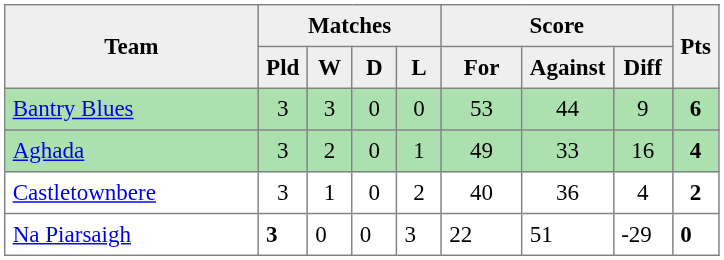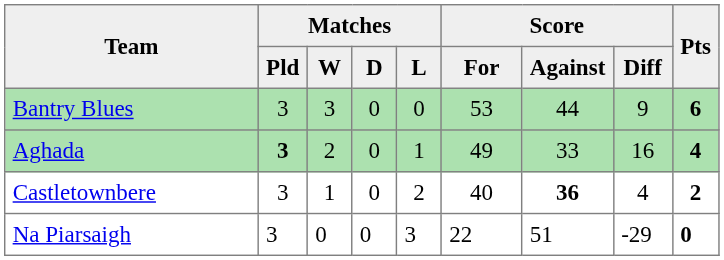(283, 150) normal -> (283, 150) bold
(568, 192) normal -> (568, 192) bold
(272, 234) bold -> (272, 234) normal
